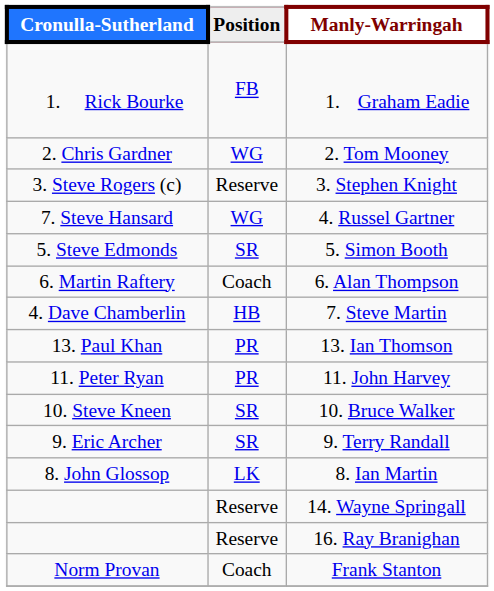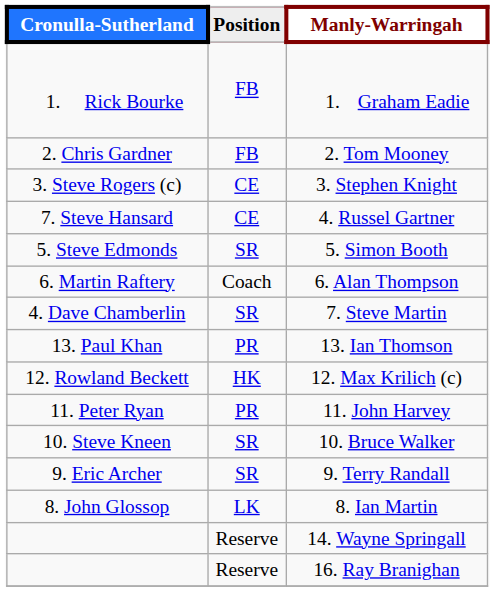(247, 153) WG -> (247, 153) FB
(247, 185) Reserve -> (247, 185) CE
(247, 217) WG -> (247, 217) CE
(247, 313) HB -> (247, 313) SR
+ row: (387, 377)
- row: (387, 570)
